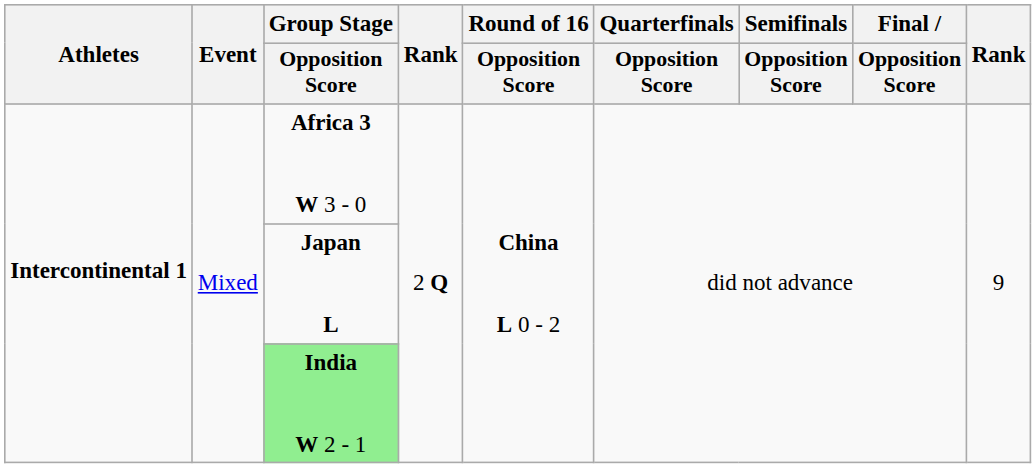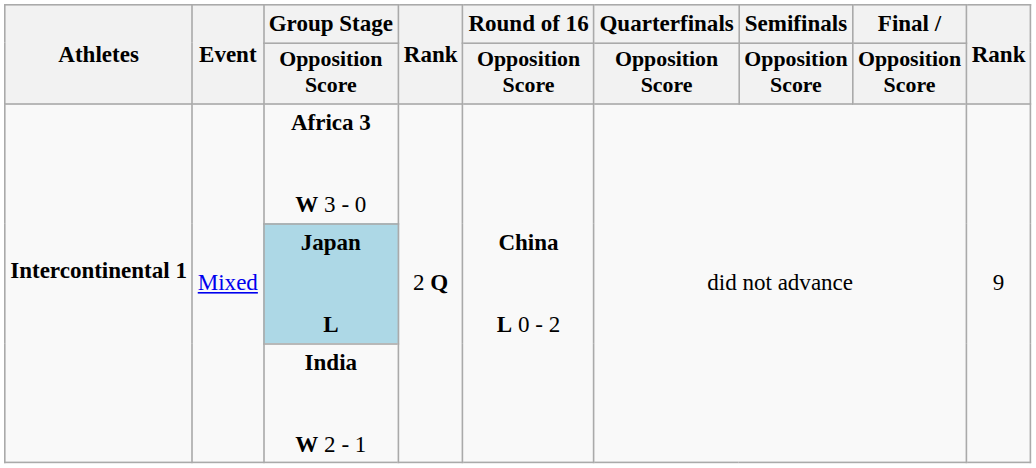(331, 283) no background -> (331, 283) lightblue background
(331, 403) lightgreen background -> (331, 403) no background
